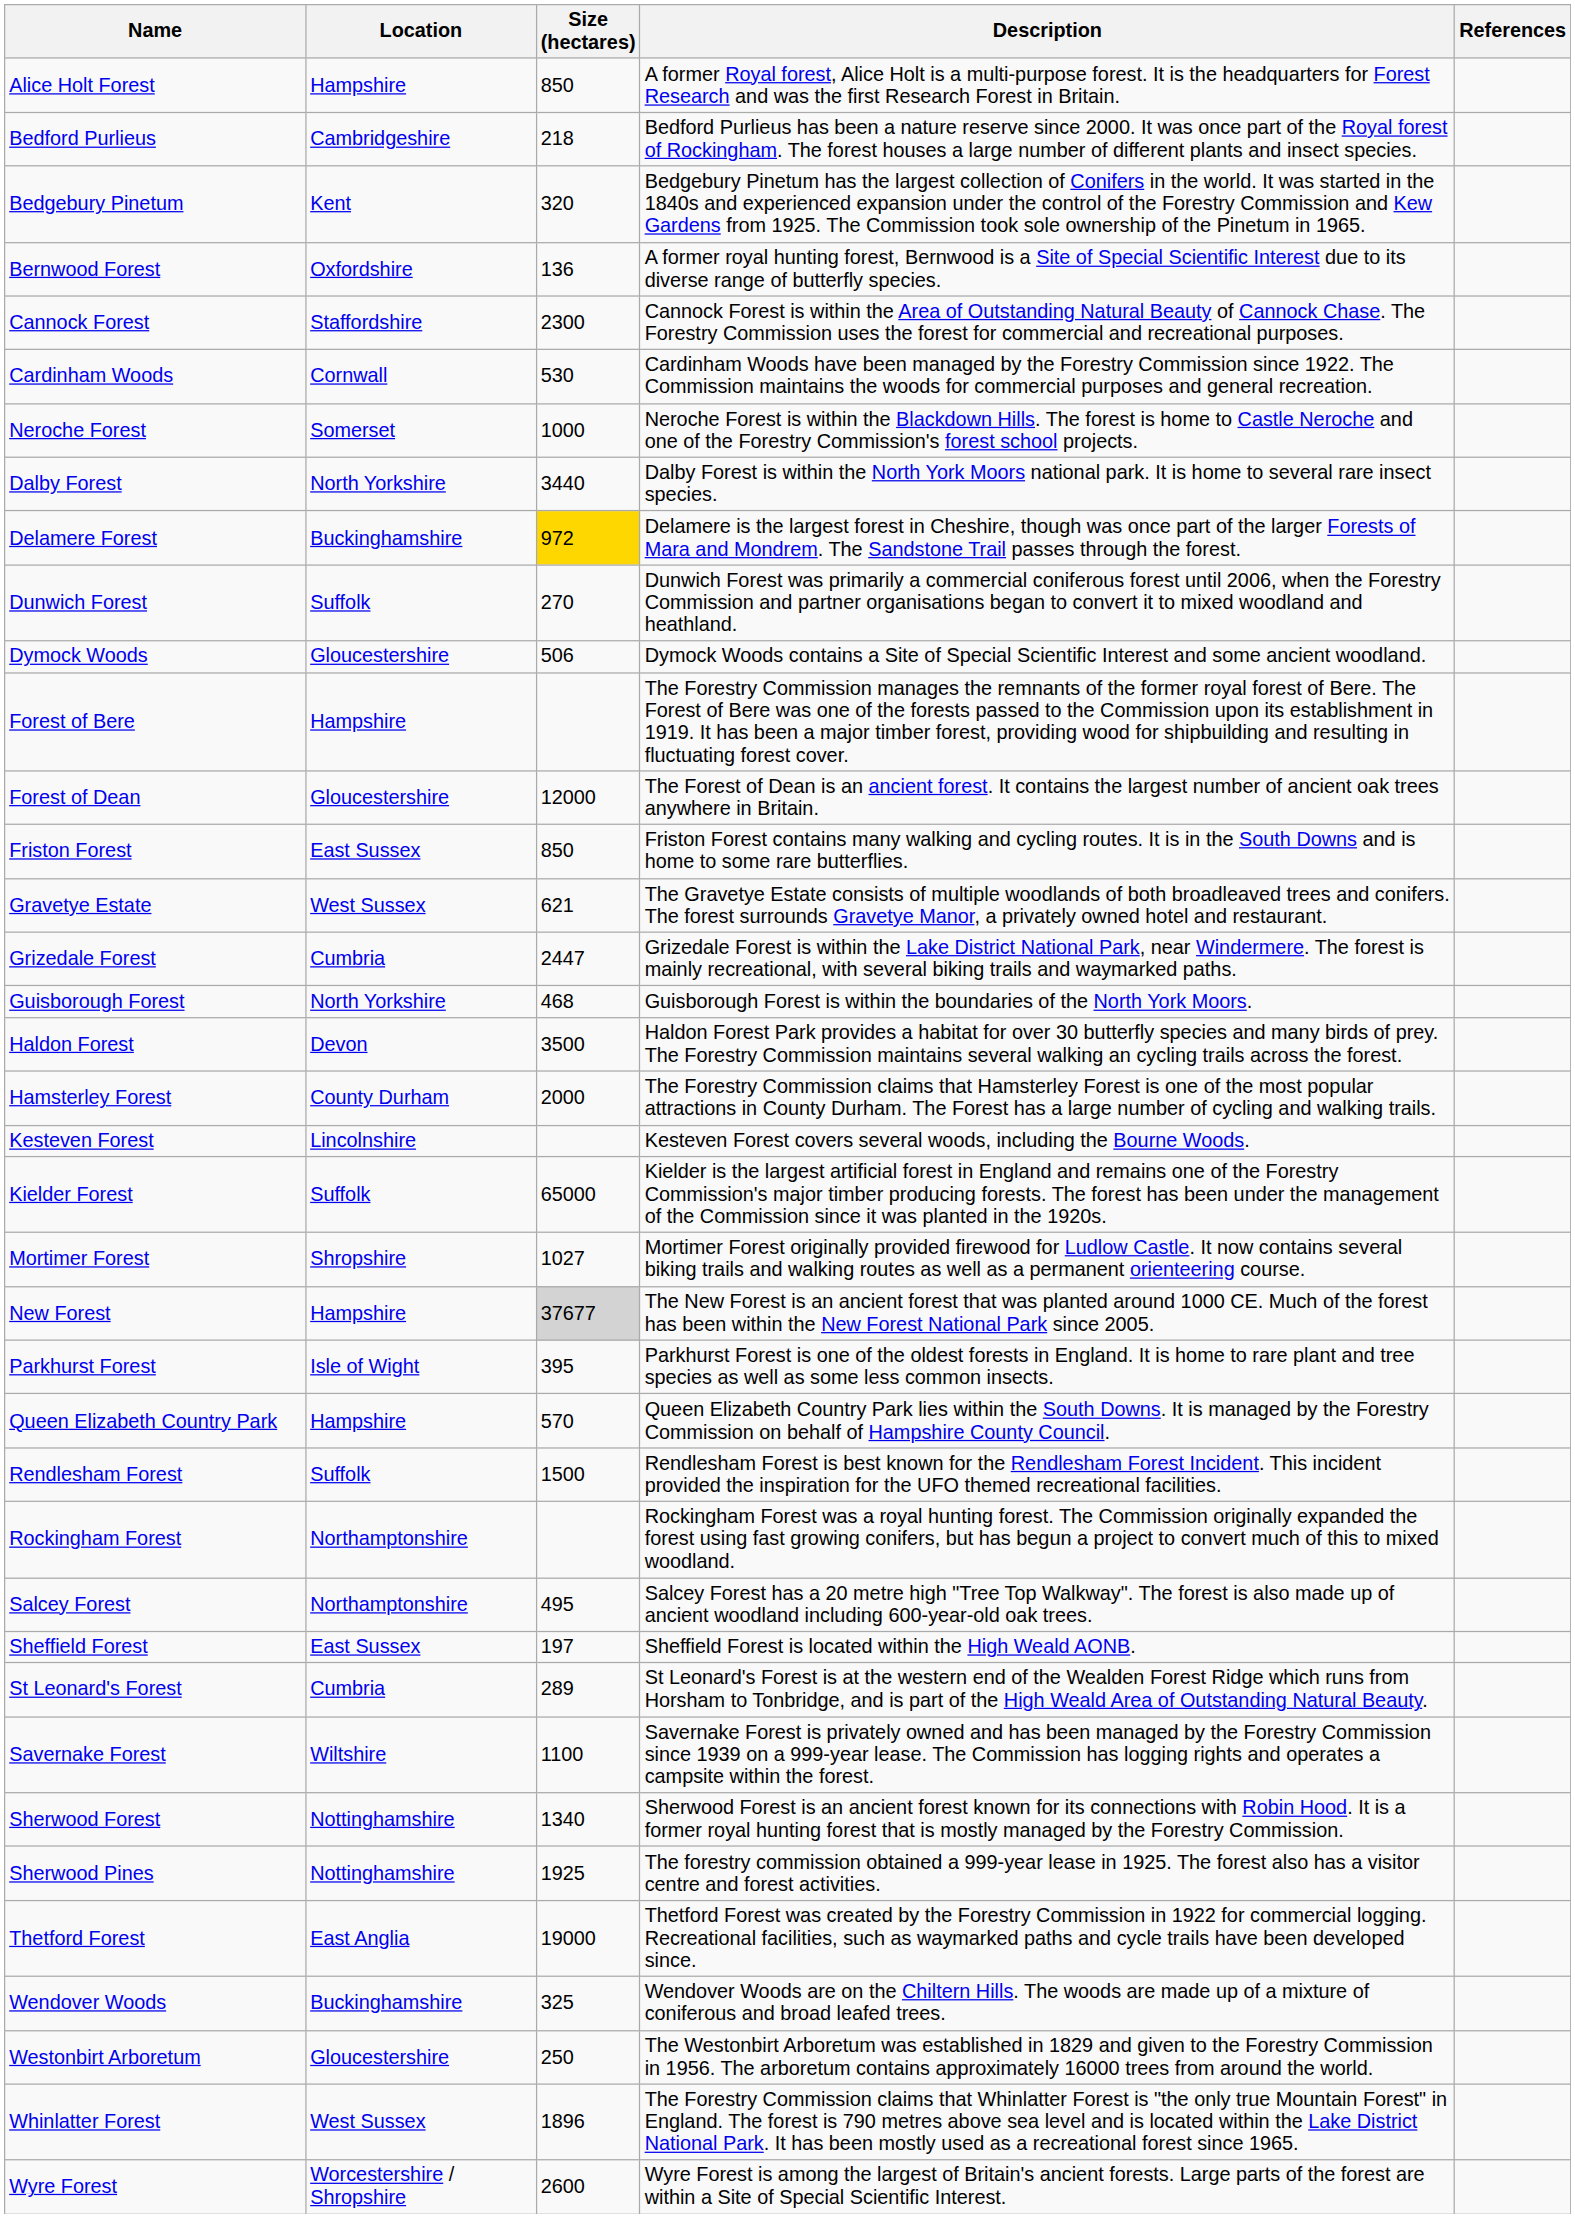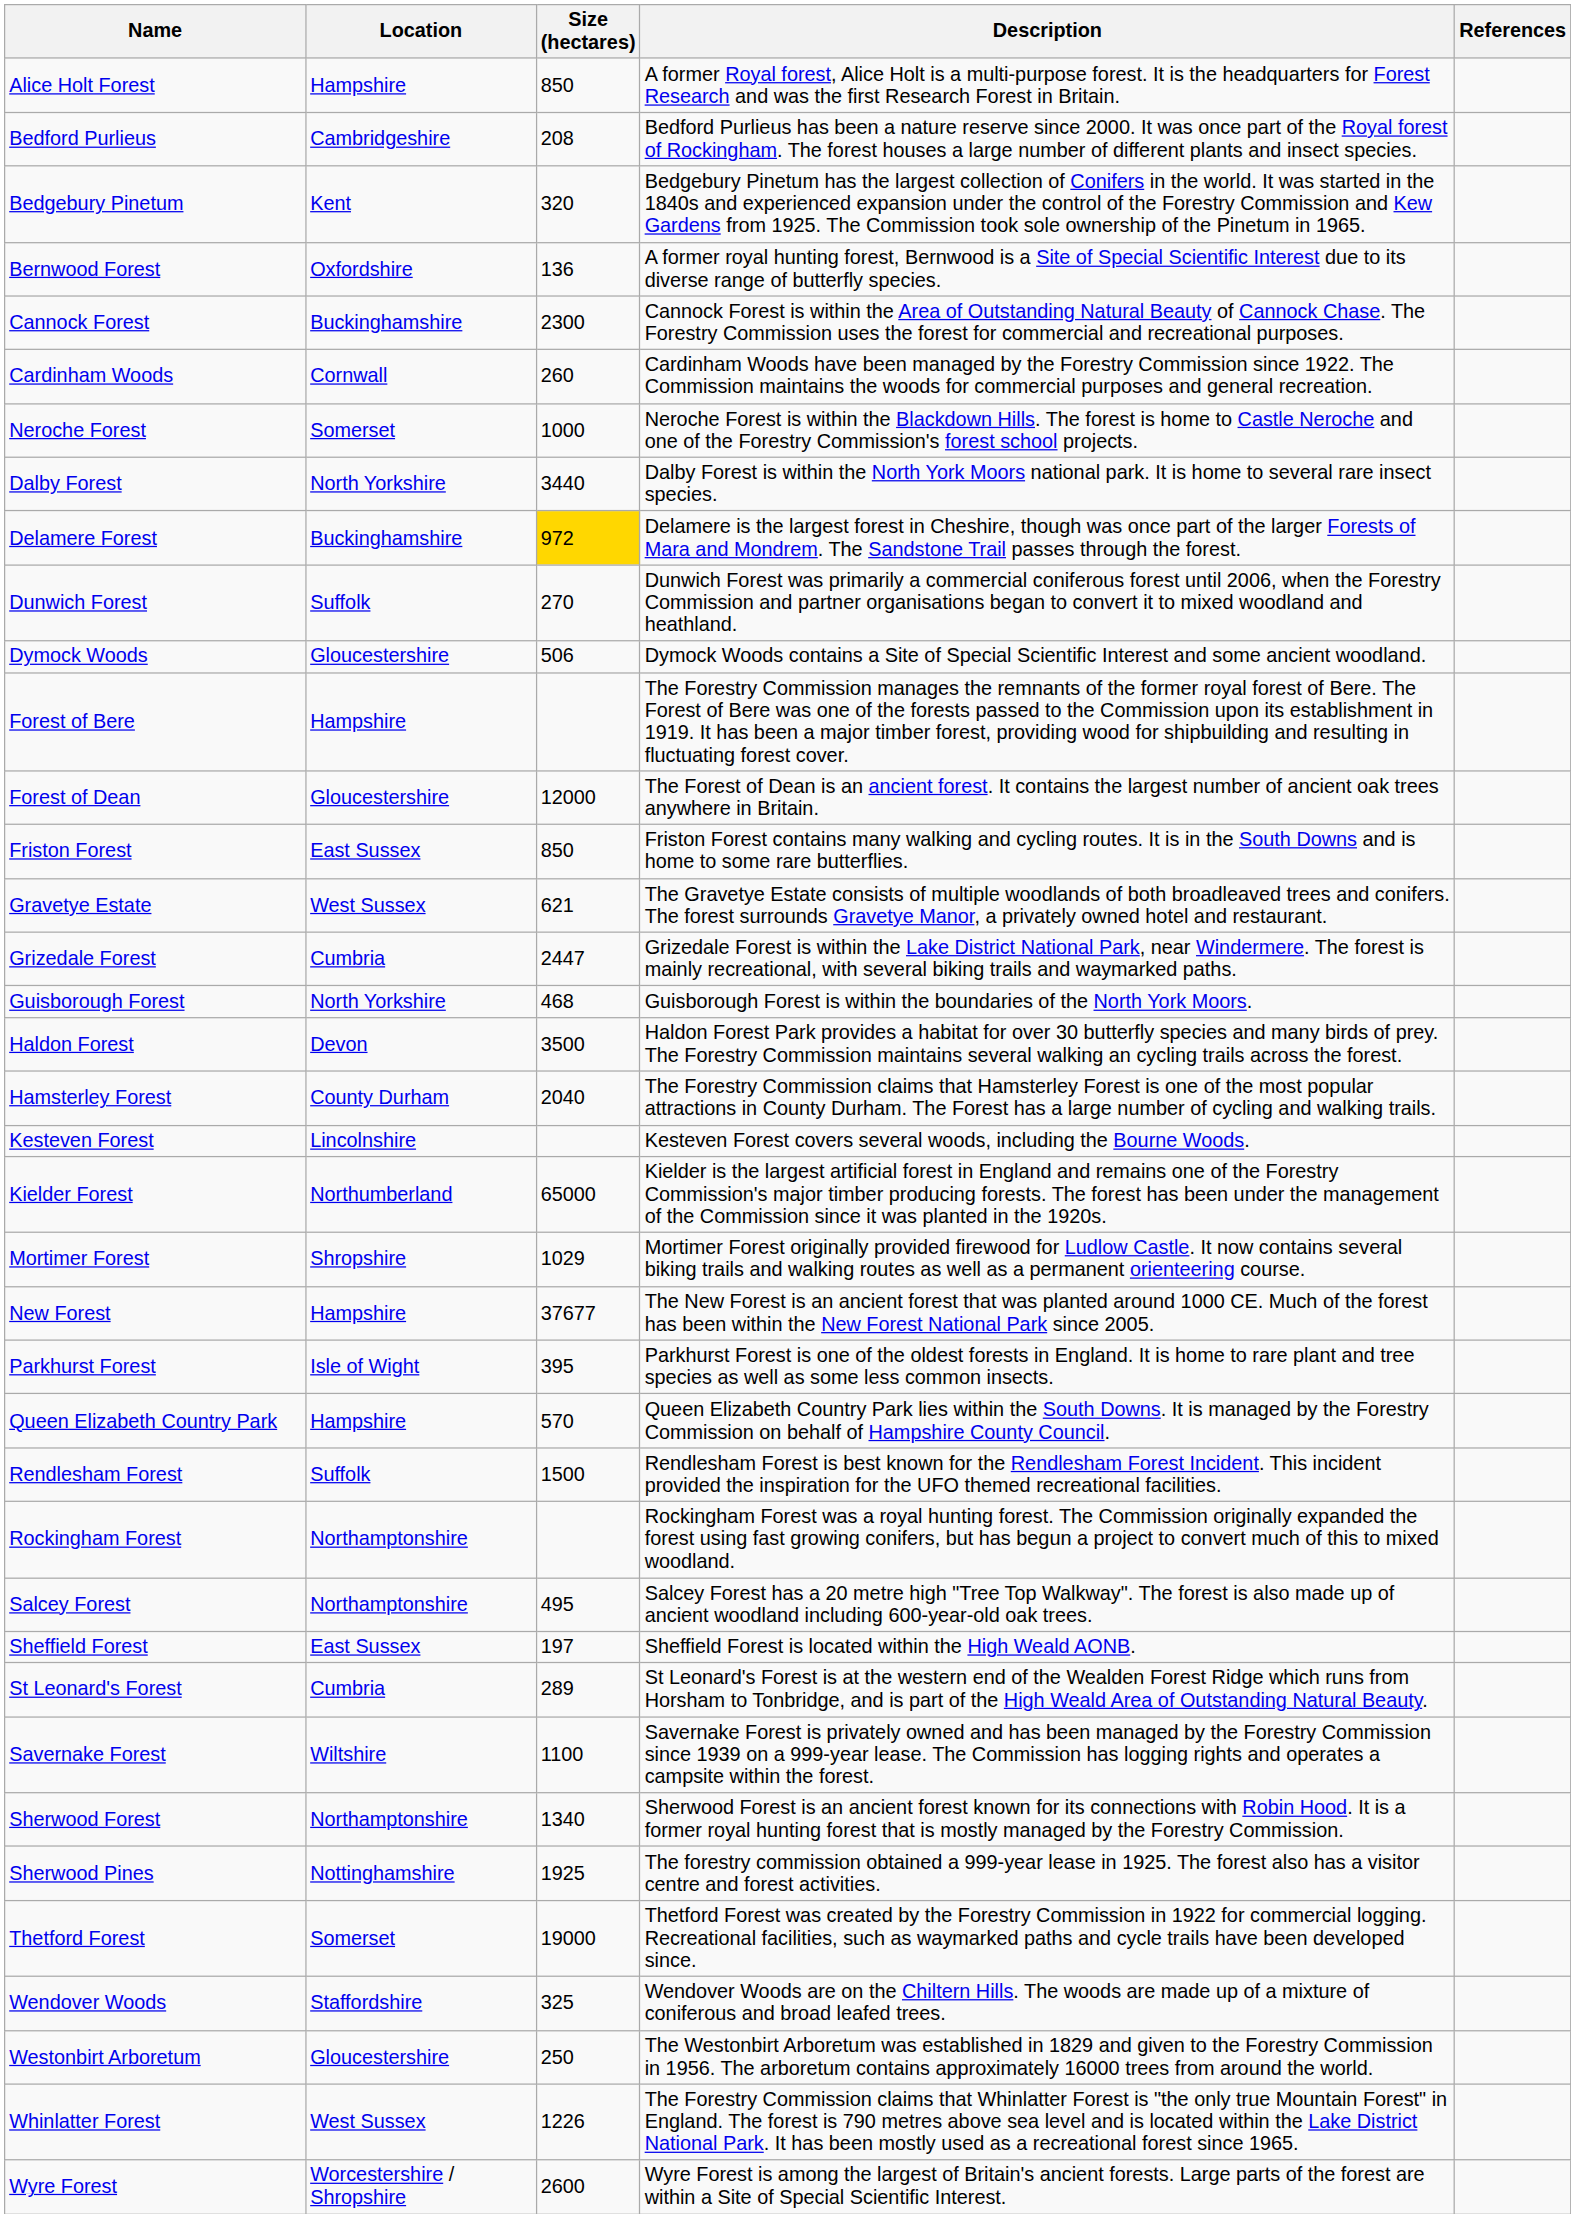(557, 138) 218 -> (557, 138) 208
(366, 322) Staffordshire -> (386, 322) Buckinghamshire
(557, 376) 530 -> (557, 376) 260
(563, 1097) 2000 -> (563, 1097) 2040
(340, 1194) Suffolk -> (381, 1194) Northumberland
(563, 1259) 1027 -> (563, 1259) 1029
(568, 1313) lightgrey background -> (568, 1313) no background
(382, 1819) Nottinghamshire -> (389, 1819) Northamptonshire
(360, 1938) East Anglia -> (353, 1938) Somerset
(386, 2003) Buckinghamshire -> (366, 2003) Staffordshire
(563, 2121) 1896 -> (563, 2121) 1226
